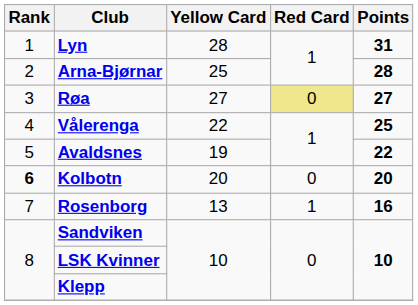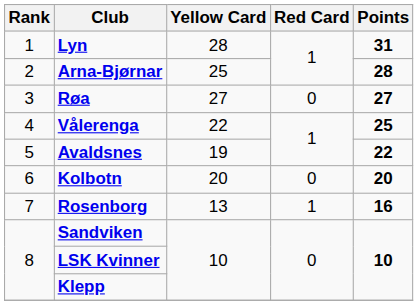(312, 98) khaki background -> (312, 98) no background
(29, 179) bold -> (29, 179) normal
